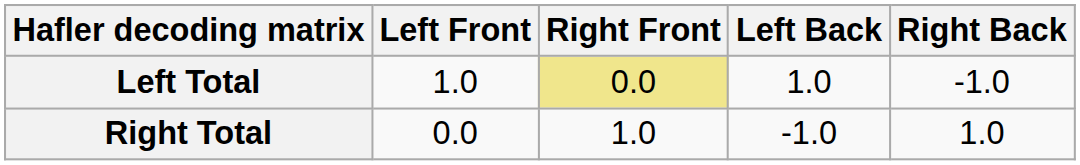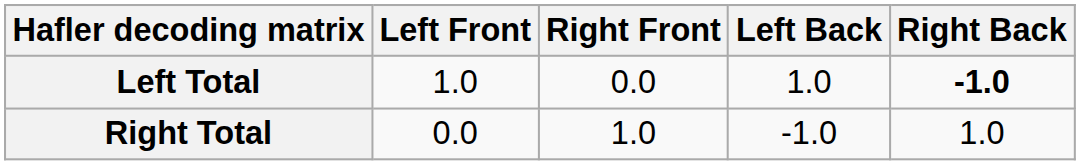(633, 81) khaki background -> (633, 81) no background
(982, 81) normal -> (982, 81) bold
